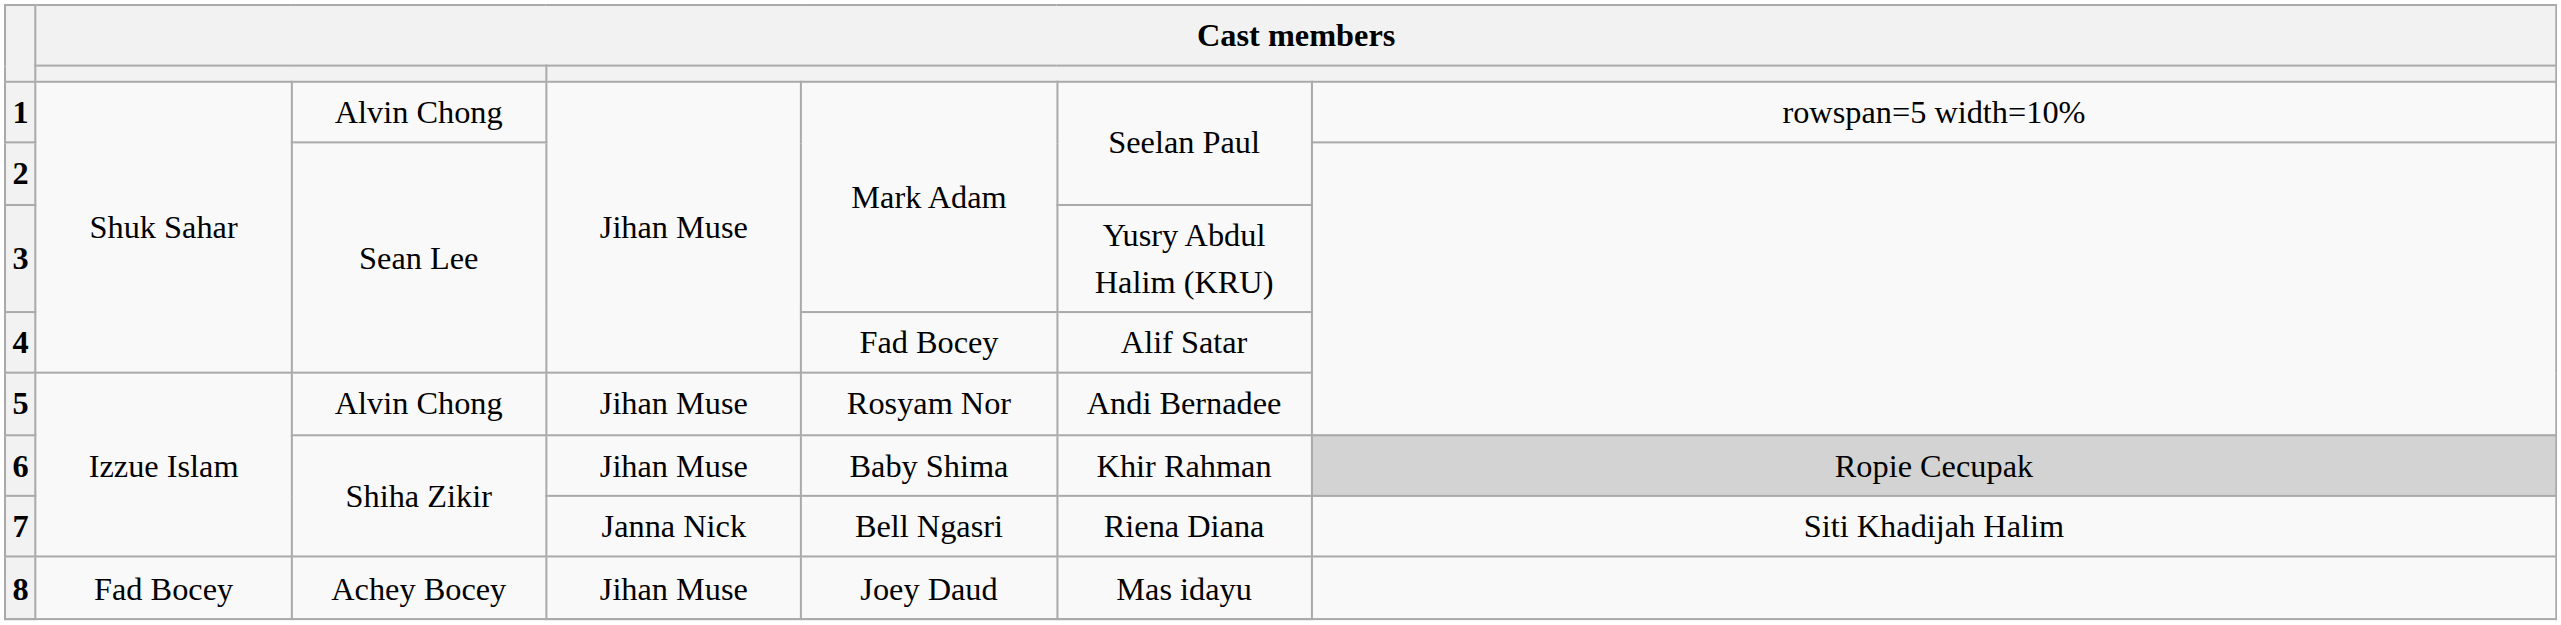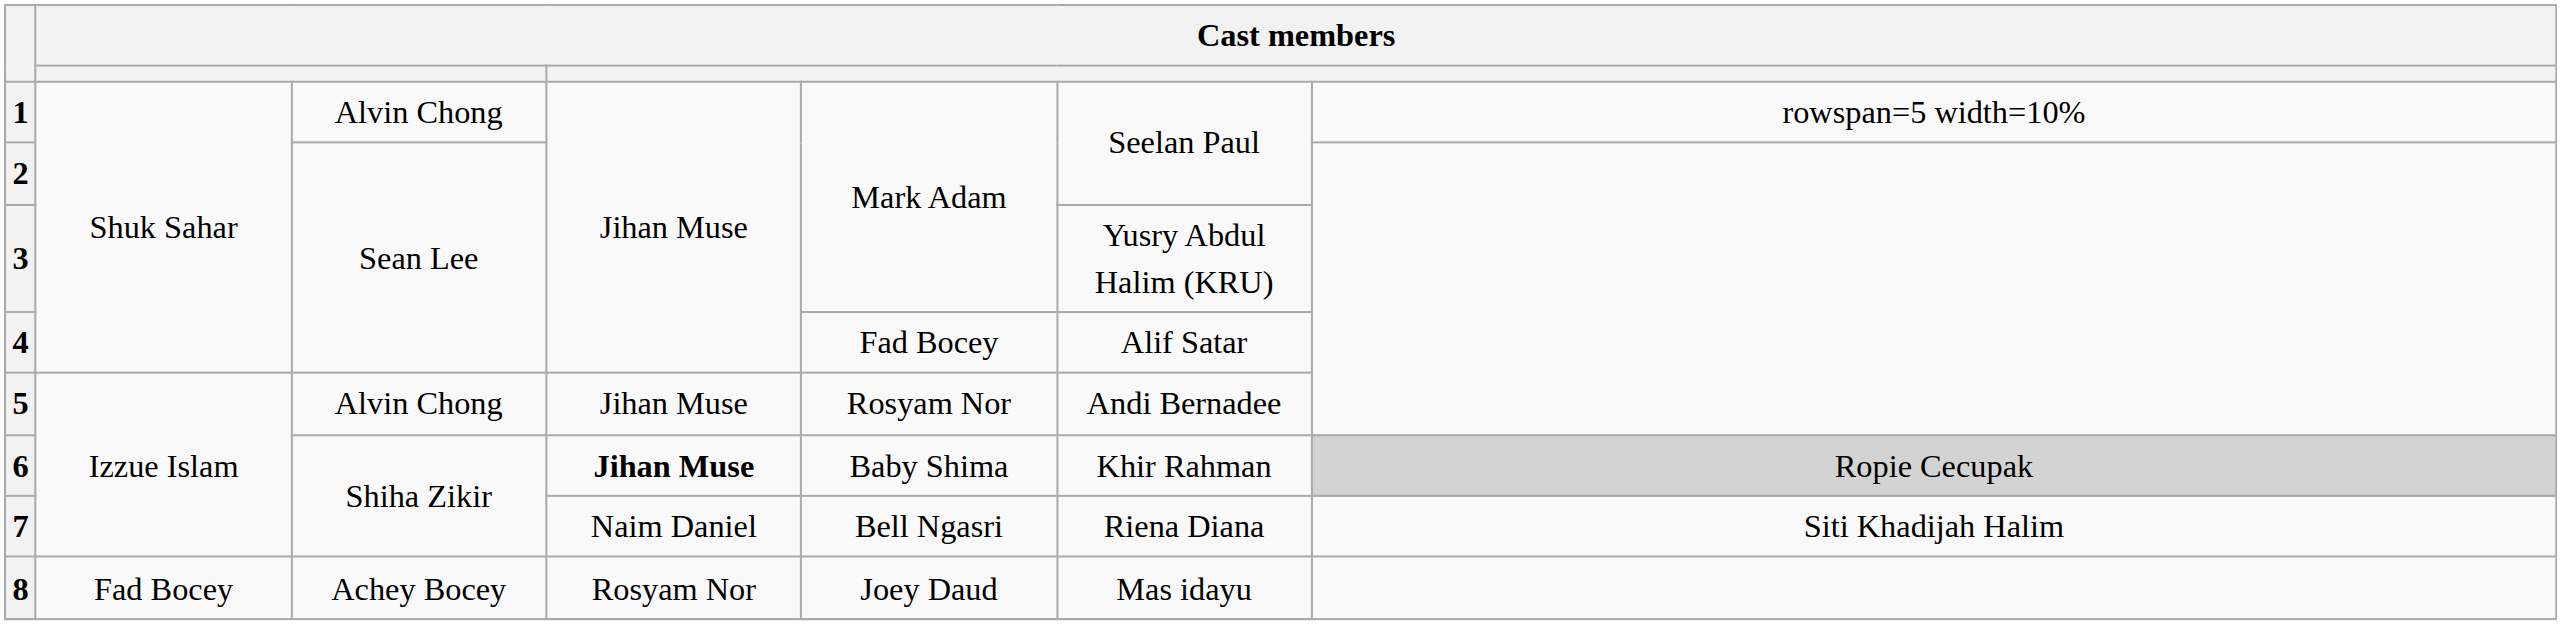(674, 465) normal -> (674, 465) bold
(674, 527) Janna Nick -> (674, 527) Naim Daniel
(674, 588) Jihan Muse -> (674, 588) Rosyam Nor
